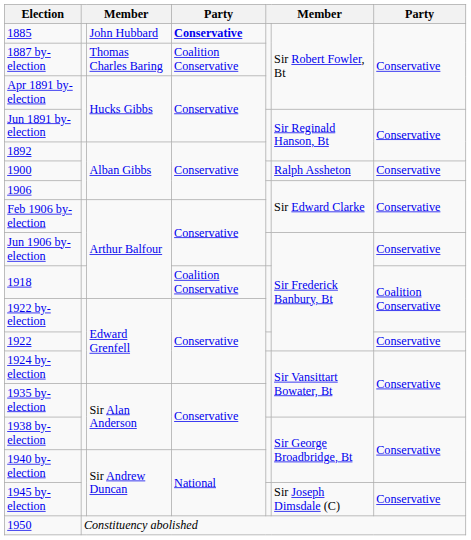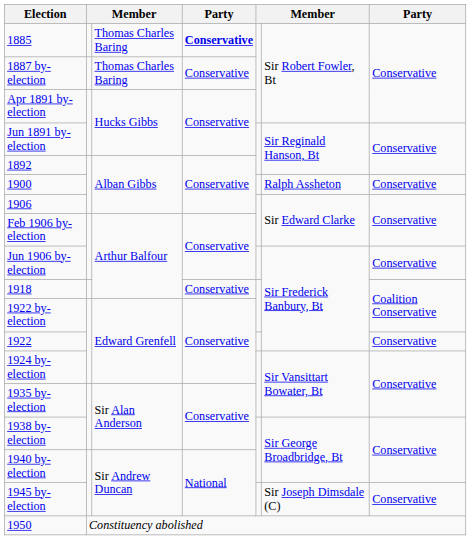(124, 33) John Hubbard -> (134, 40) Thomas Charles Baring
(206, 59) Coalition Conservative -> (217, 73) Conservative
(206, 282) Coalition Conservative -> (217, 289) Conservative
